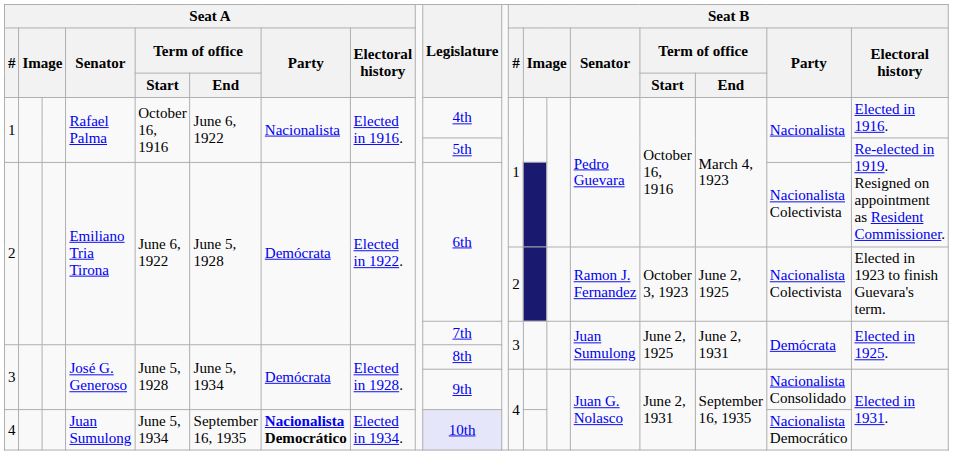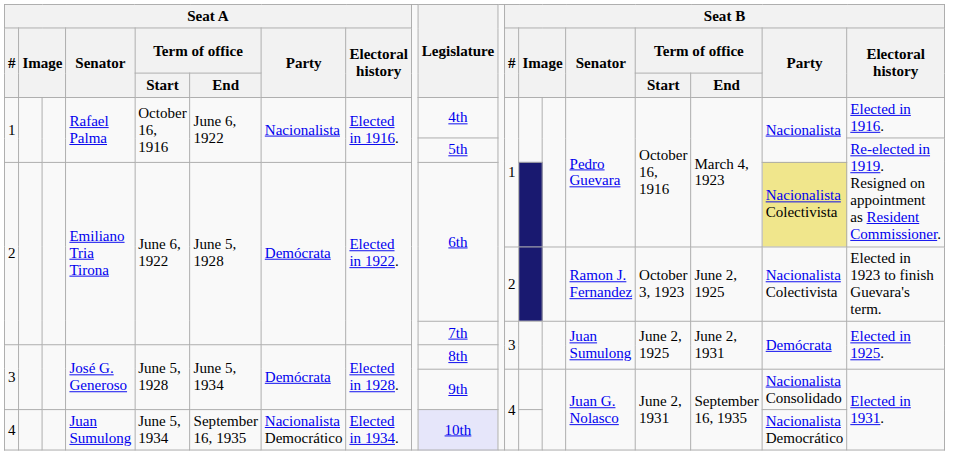(807, 204) no background -> (803, 204) khaki background
(306, 430) bold -> (304, 430) normal
